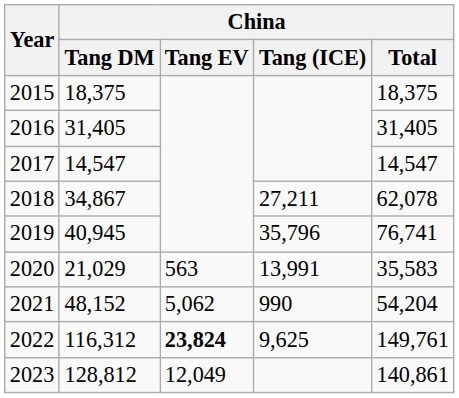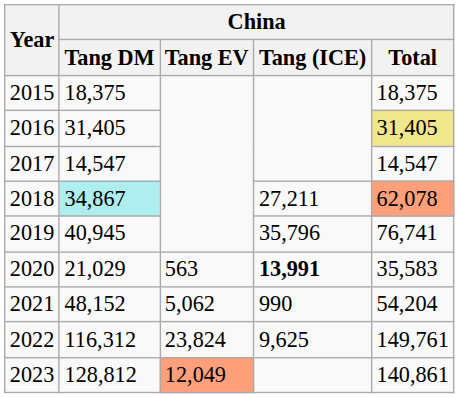(407, 127) no background -> (407, 127) khaki background
(95, 198) no background -> (95, 198) paleturquoise background
(407, 198) no background -> (407, 198) lightsalmon background
(290, 269) normal -> (290, 269) bold
(195, 339) bold -> (195, 339) normal
(195, 374) no background -> (195, 374) lightsalmon background
